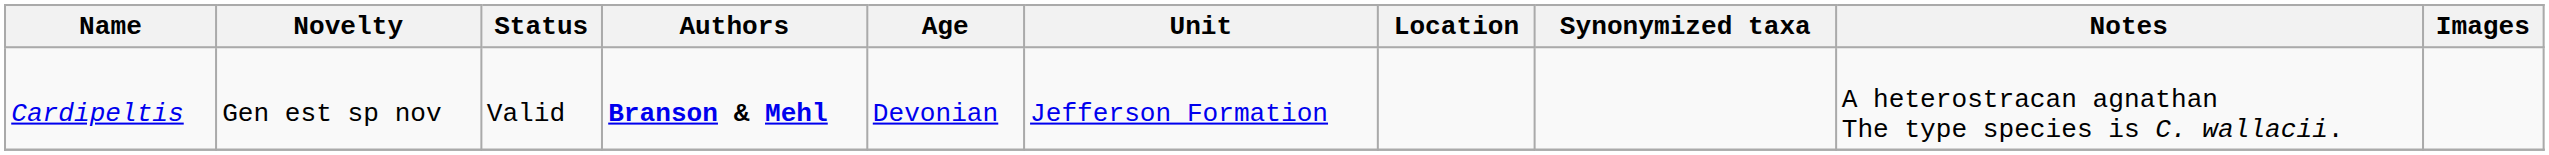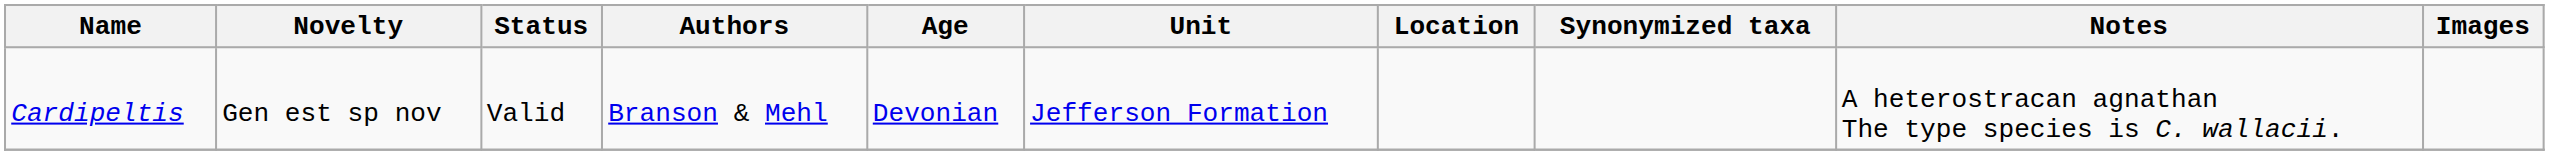(718, 114) bold -> (718, 114) normal
